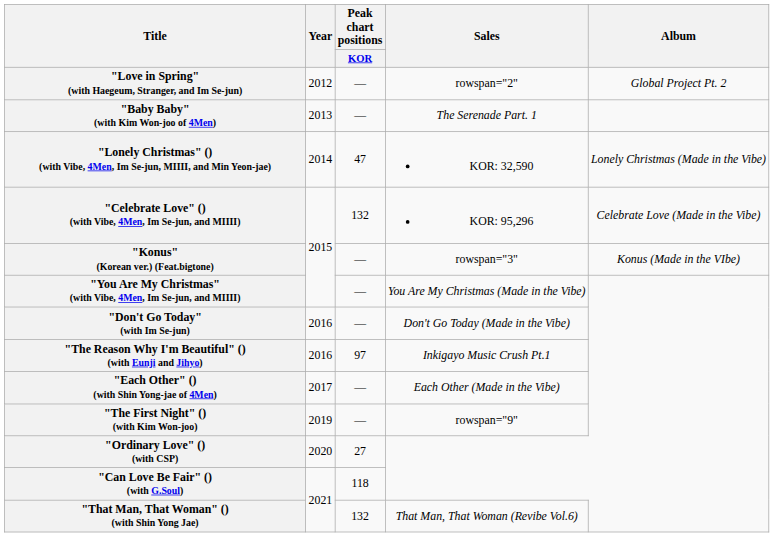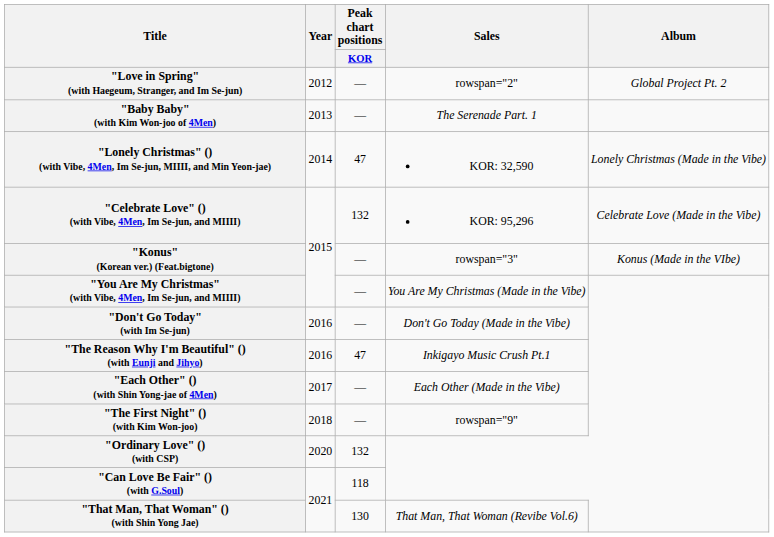(360, 355) 97 -> (360, 355) 47
(320, 419) 2019 -> (320, 419) 2018
(360, 451) 27 -> (360, 451) 132
(360, 516) 132 -> (360, 516) 130
